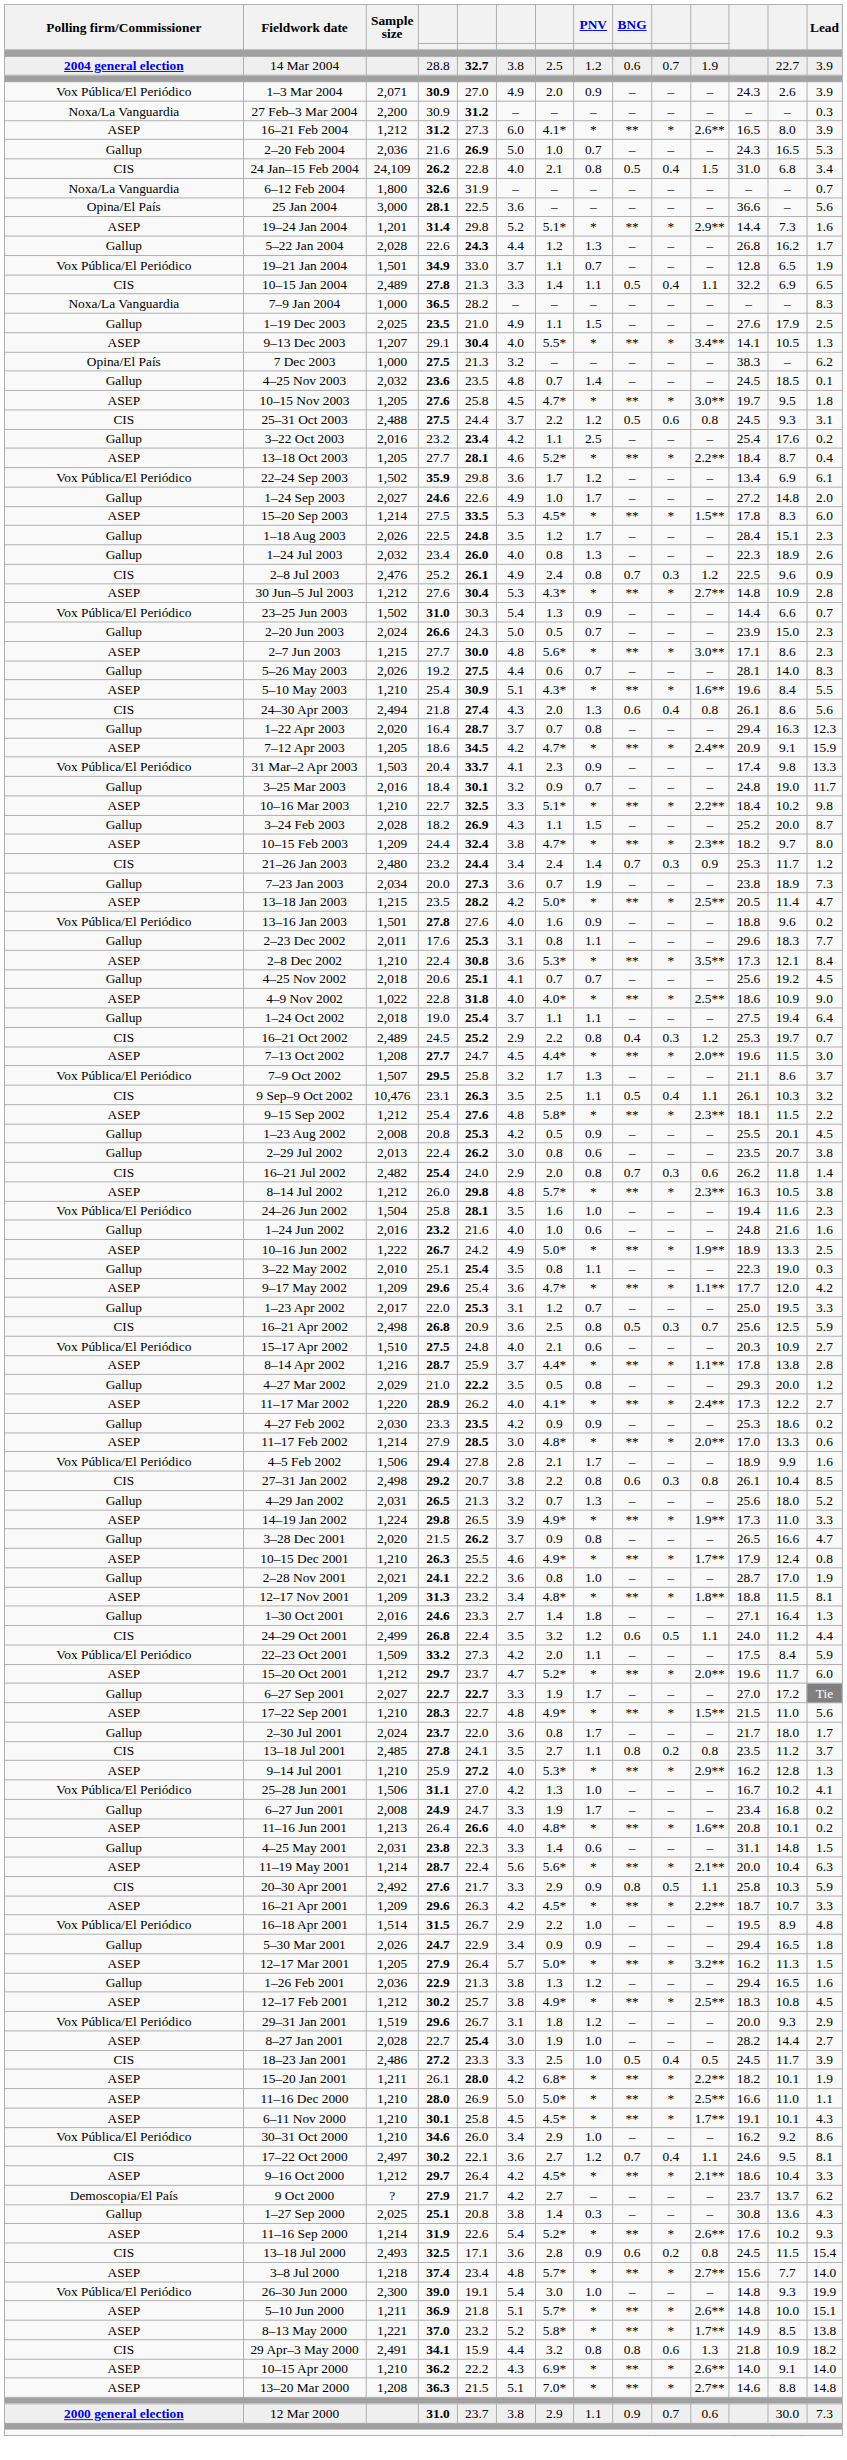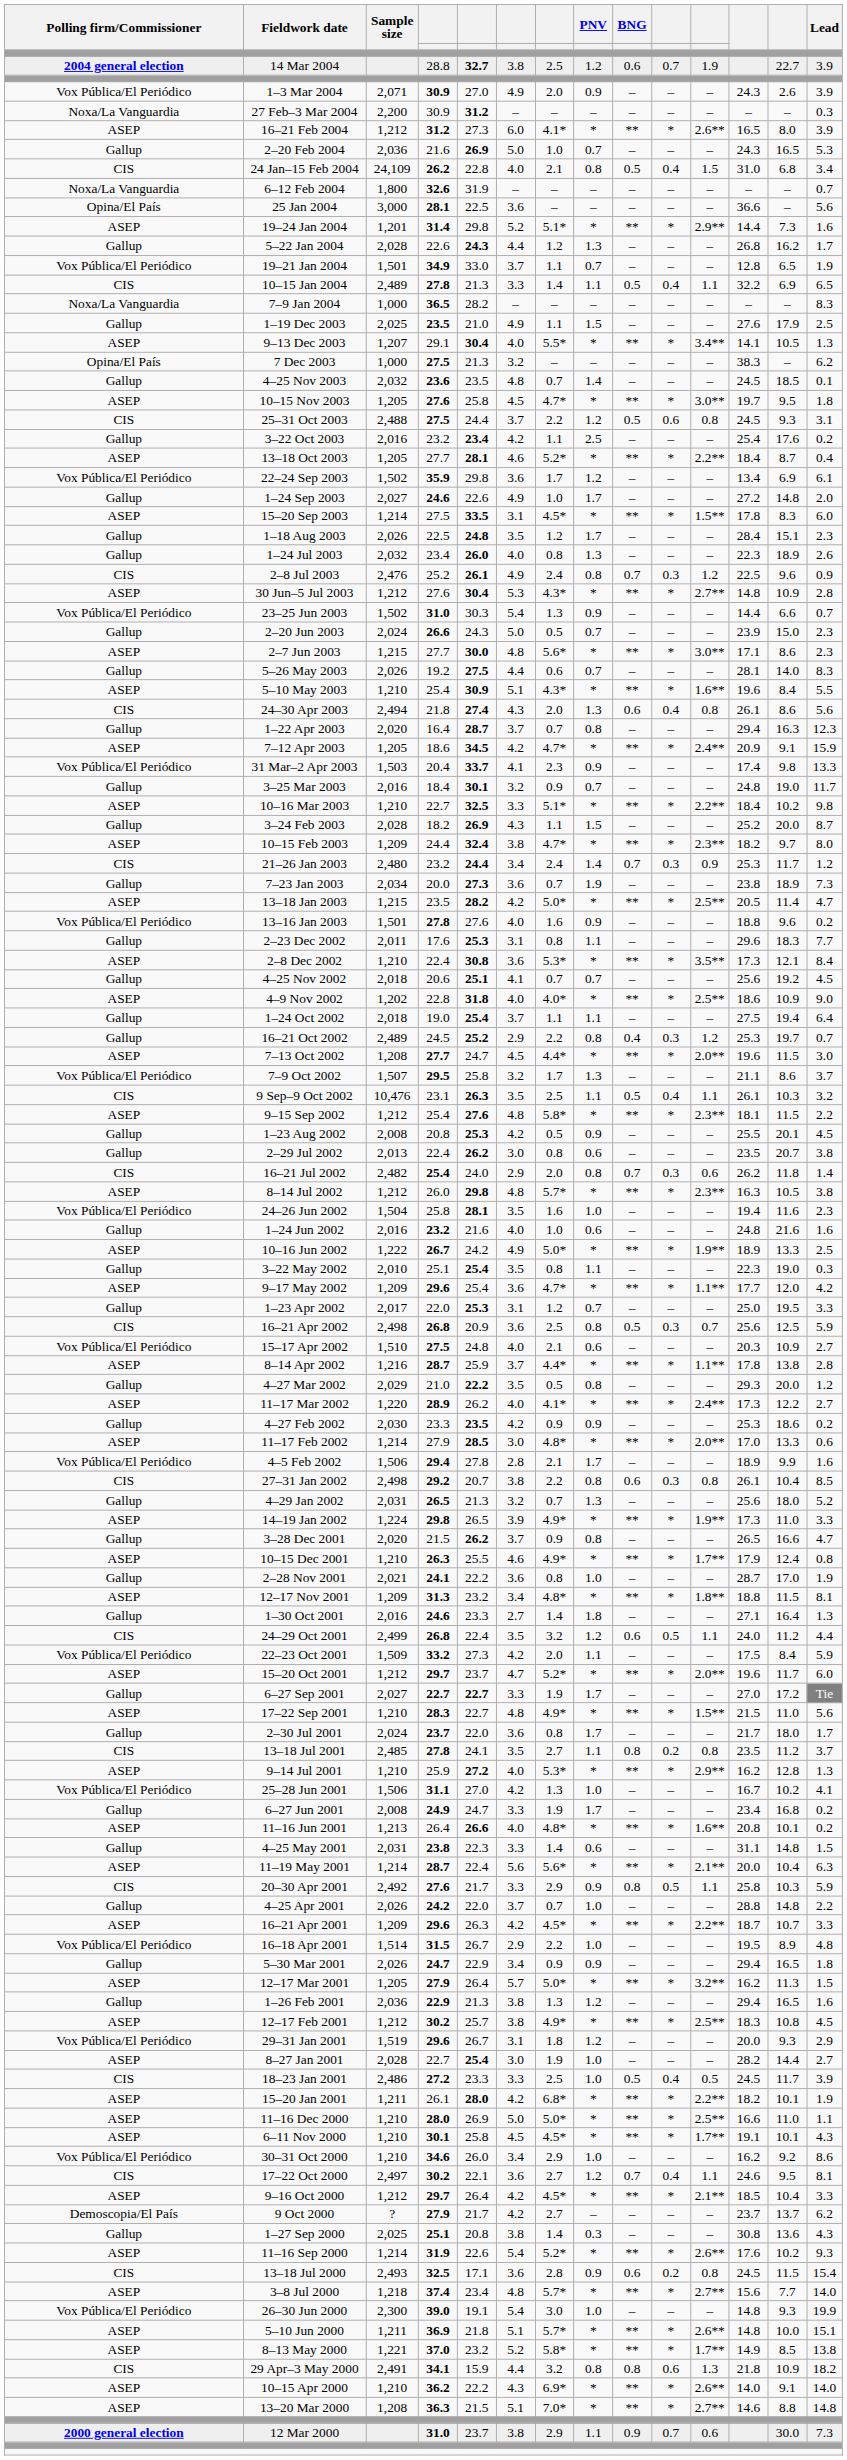(516, 516) 5.3 -> (516, 516) 3.1
(392, 999) 1,022 -> (392, 999) 1,202
(124, 1037) CIS -> (124, 1037) Gallup
+ row: (305, 1906)
(749, 2176) 18.6 -> (749, 2195) 18.5
